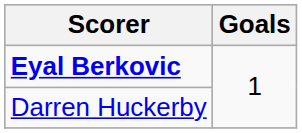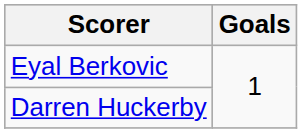(96, 66) bold -> (89, 66) normal
